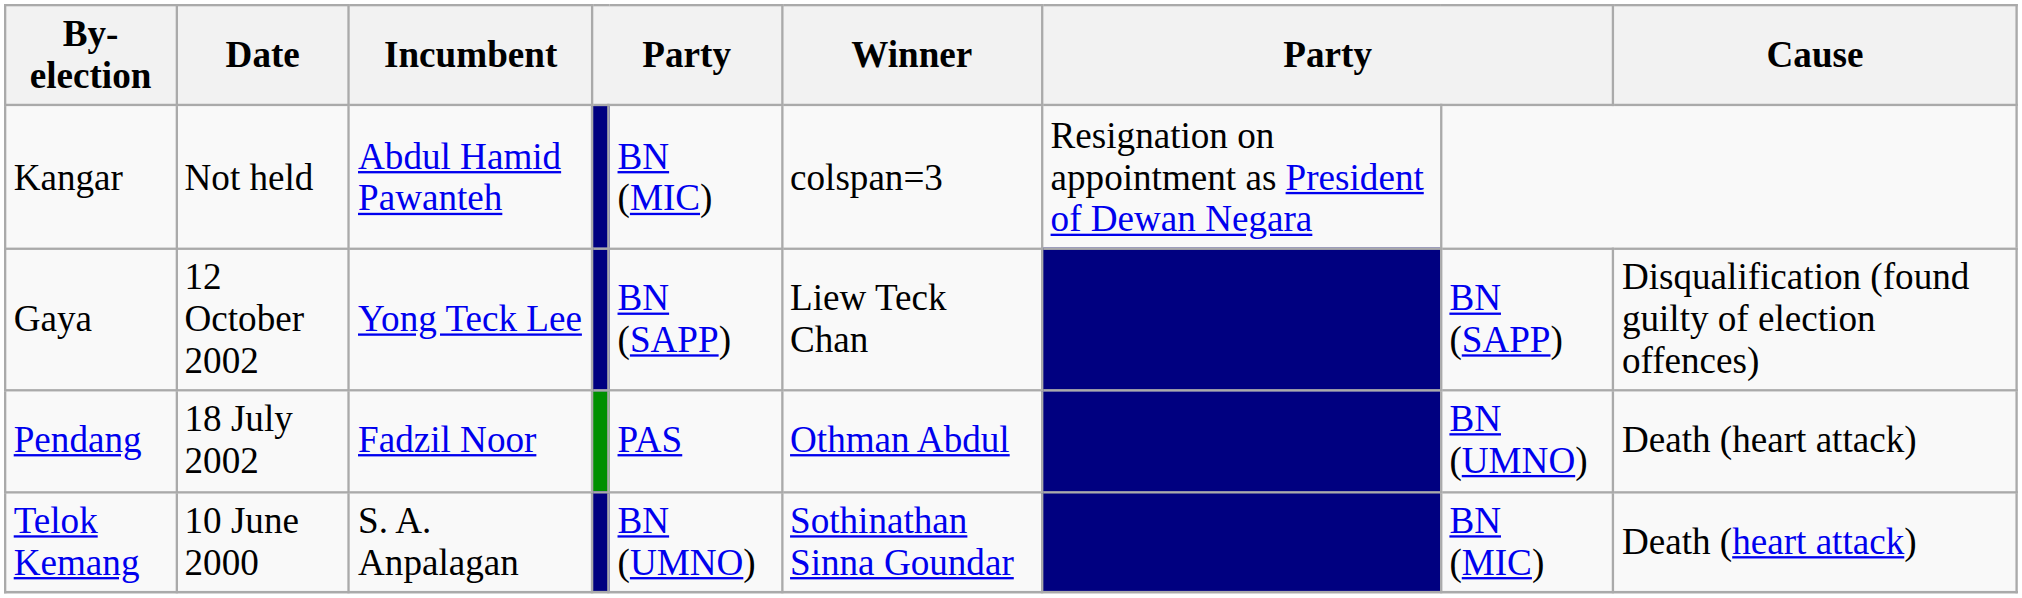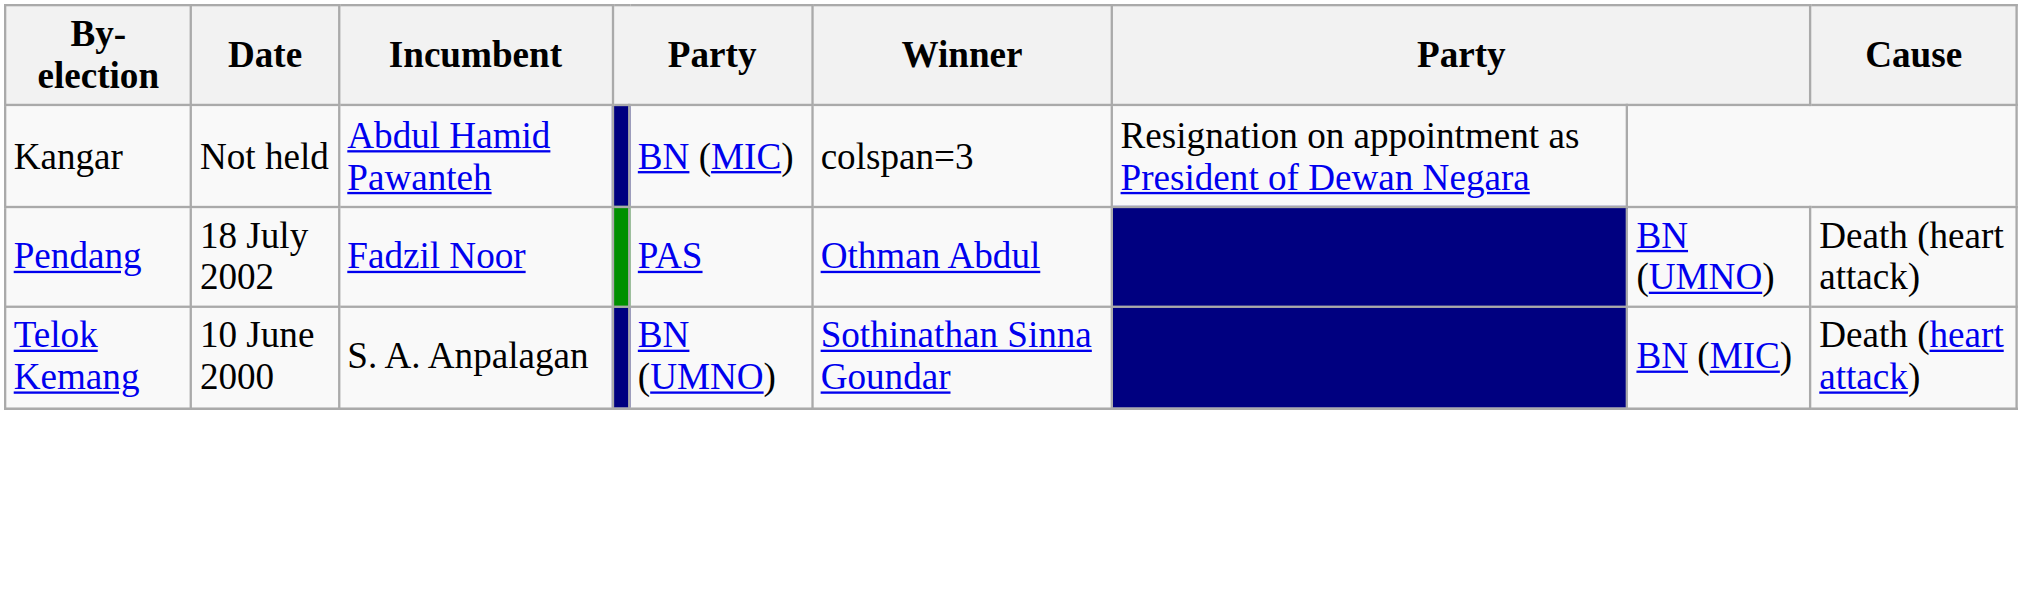- row: (53, 318)
